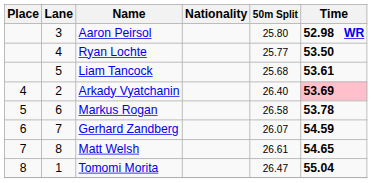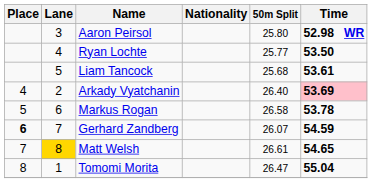(23, 129) normal -> (23, 129) bold
(59, 149) no background -> (59, 149) gold background
